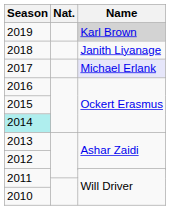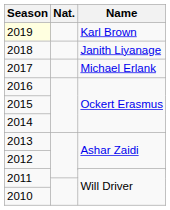(20, 31) no background -> (20, 31) lightyellow background
(109, 31) lightgrey background -> (109, 31) no background
(118, 68) lavender background -> (118, 68) no background
(20, 123) paleturquoise background -> (20, 123) no background
